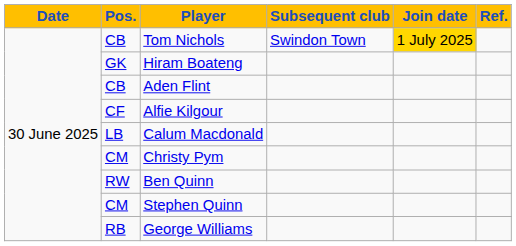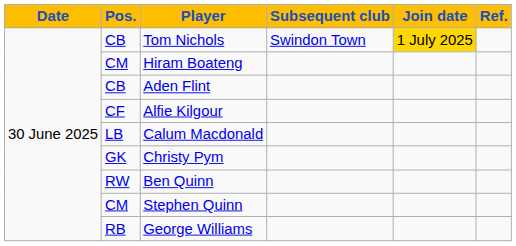(116, 63) GK -> (117, 63) CM
(117, 157) CM -> (116, 157) GK
